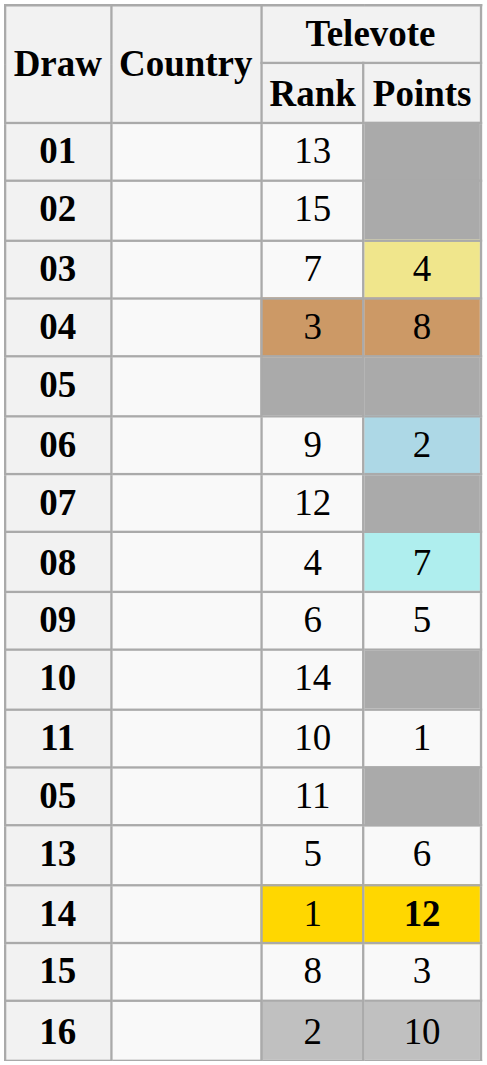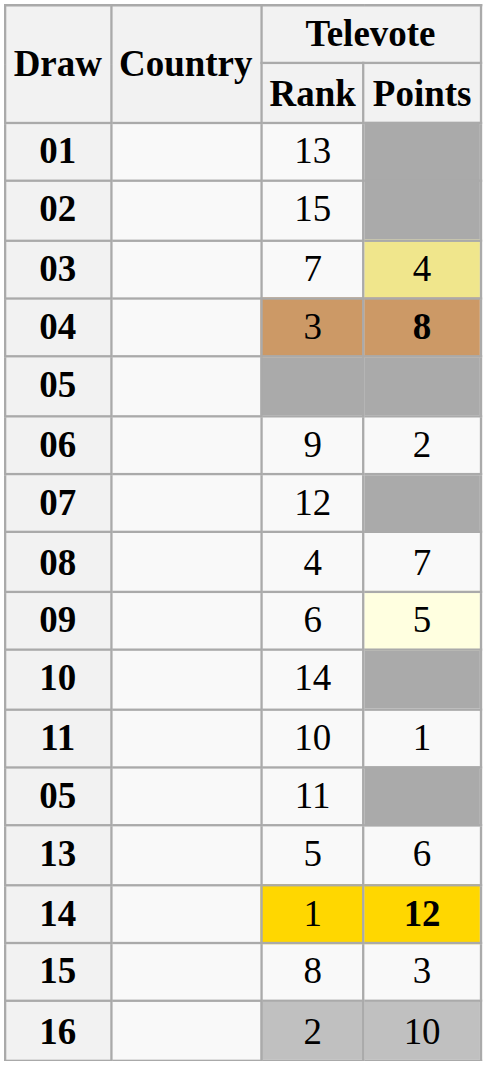(422, 326) normal -> (422, 326) bold
(422, 444) lightblue background -> (422, 444) no background
(422, 561) paleturquoise background -> (422, 561) no background
(422, 619) no background -> (422, 619) lightyellow background
